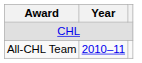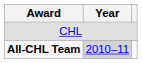(42, 49) normal -> (44, 49) bold
(103, 49) no background -> (107, 49) lightgrey background
